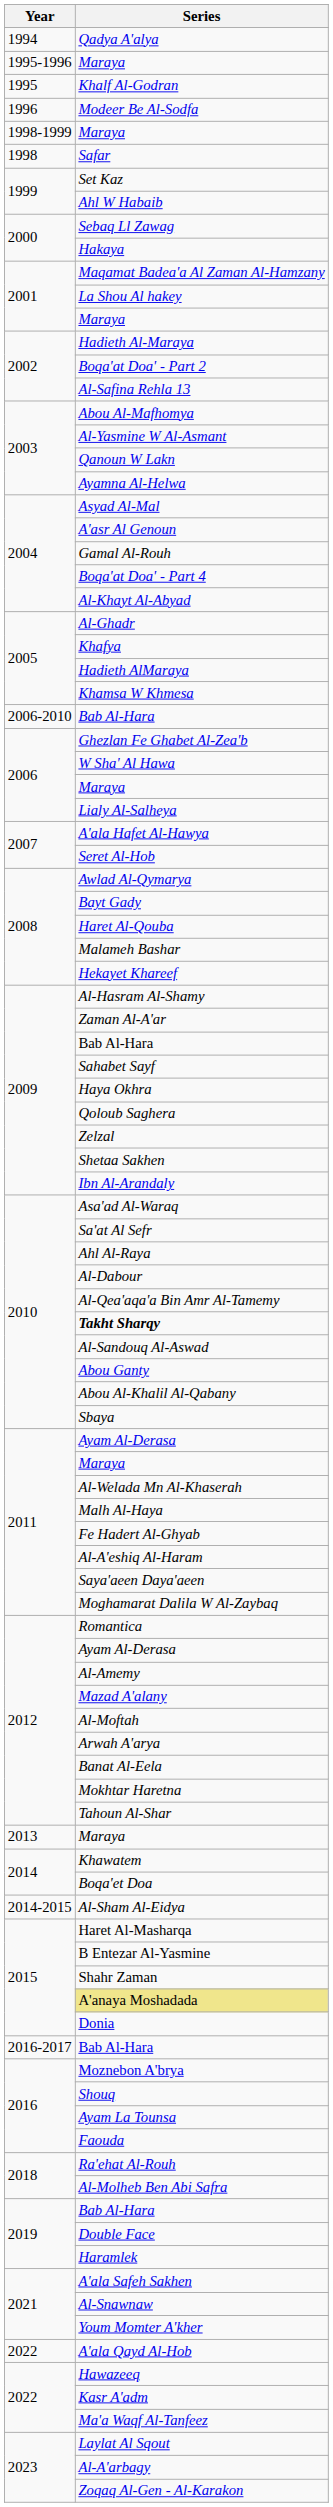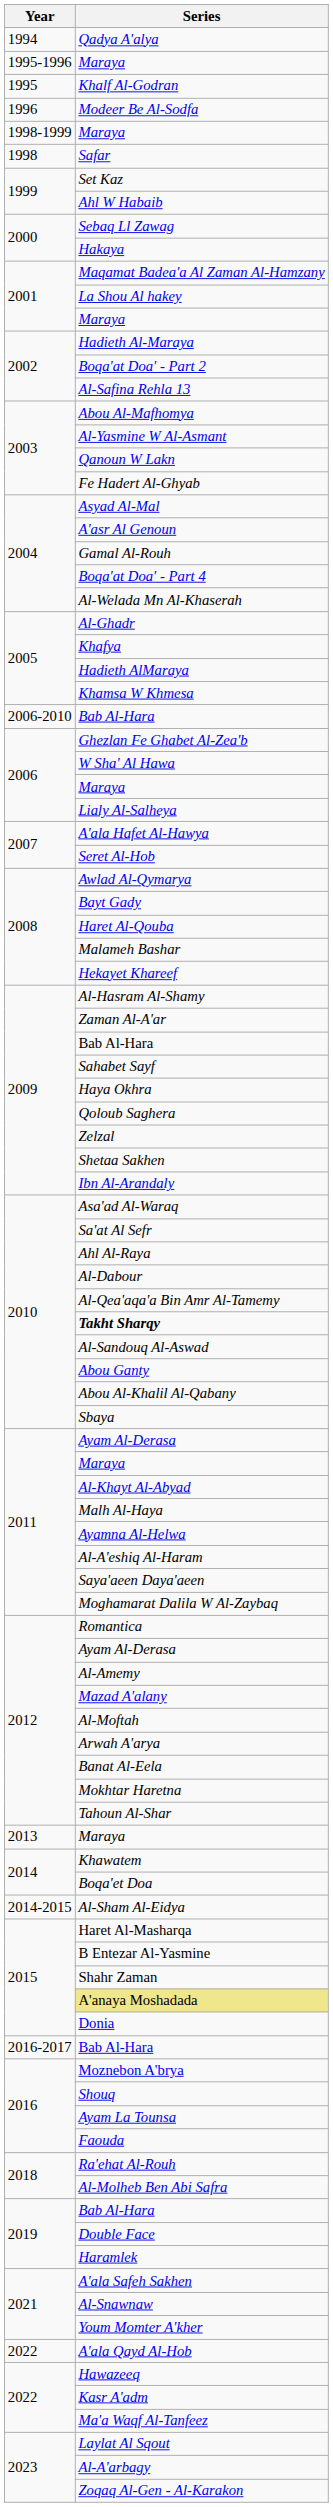(132, 483) Ayamna Al-Helwa -> (139, 483) Fe Hadert Al-Ghyab
(134, 599) Al-Khayt Al-Abyad -> (160, 599) Al-Welada Mn Al-Khaserah
(160, 1486) Al-Welada Mn Al-Khaserah -> (134, 1486) Al-Khayt Al-Abyad
(139, 1533) Fe Hadert Al-Ghyab -> (132, 1533) Ayamna Al-Helwa
